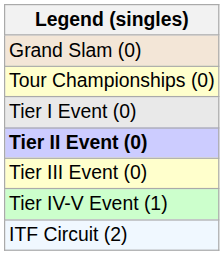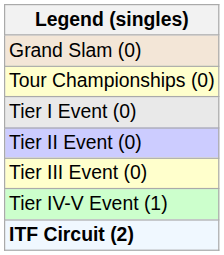(78, 142) bold -> (75, 142) normal
(68, 234) normal -> (71, 234) bold
